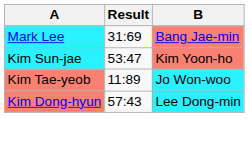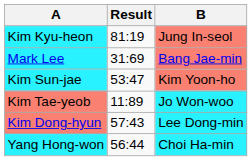+ row: (50, 36)
+ row: (56, 144)
